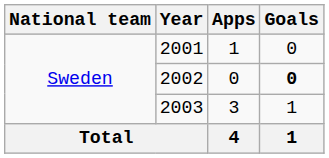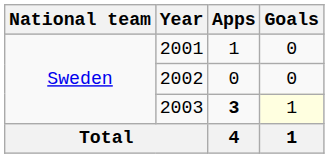(292, 79) bold -> (292, 79) normal
(234, 109) normal -> (234, 109) bold
(292, 109) no background -> (292, 109) lightyellow background
